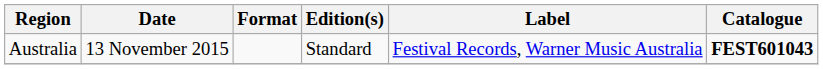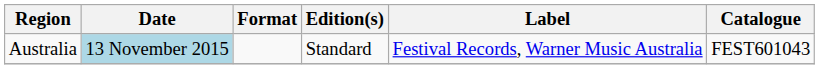(157, 48) no background -> (157, 48) lightblue background
(762, 48) bold -> (761, 48) normal
